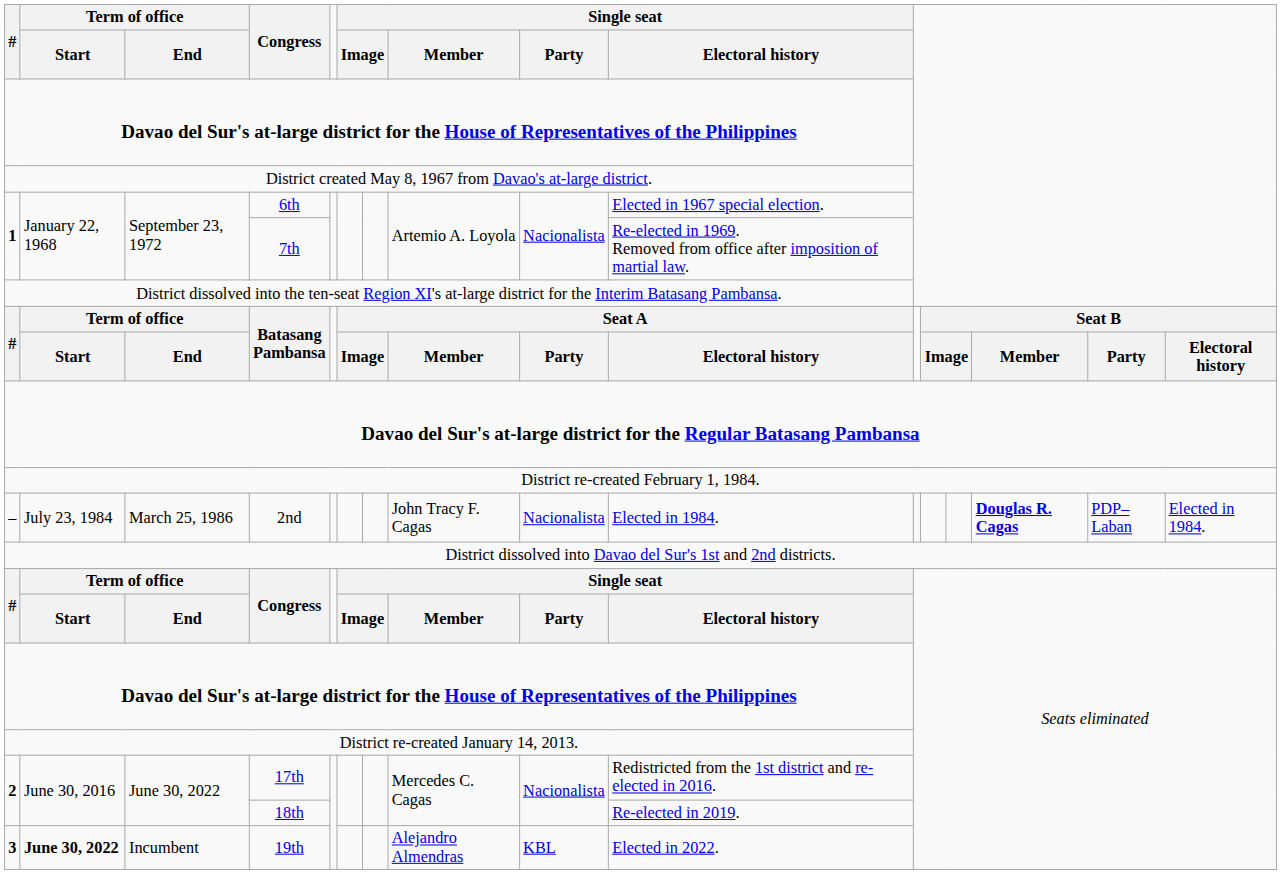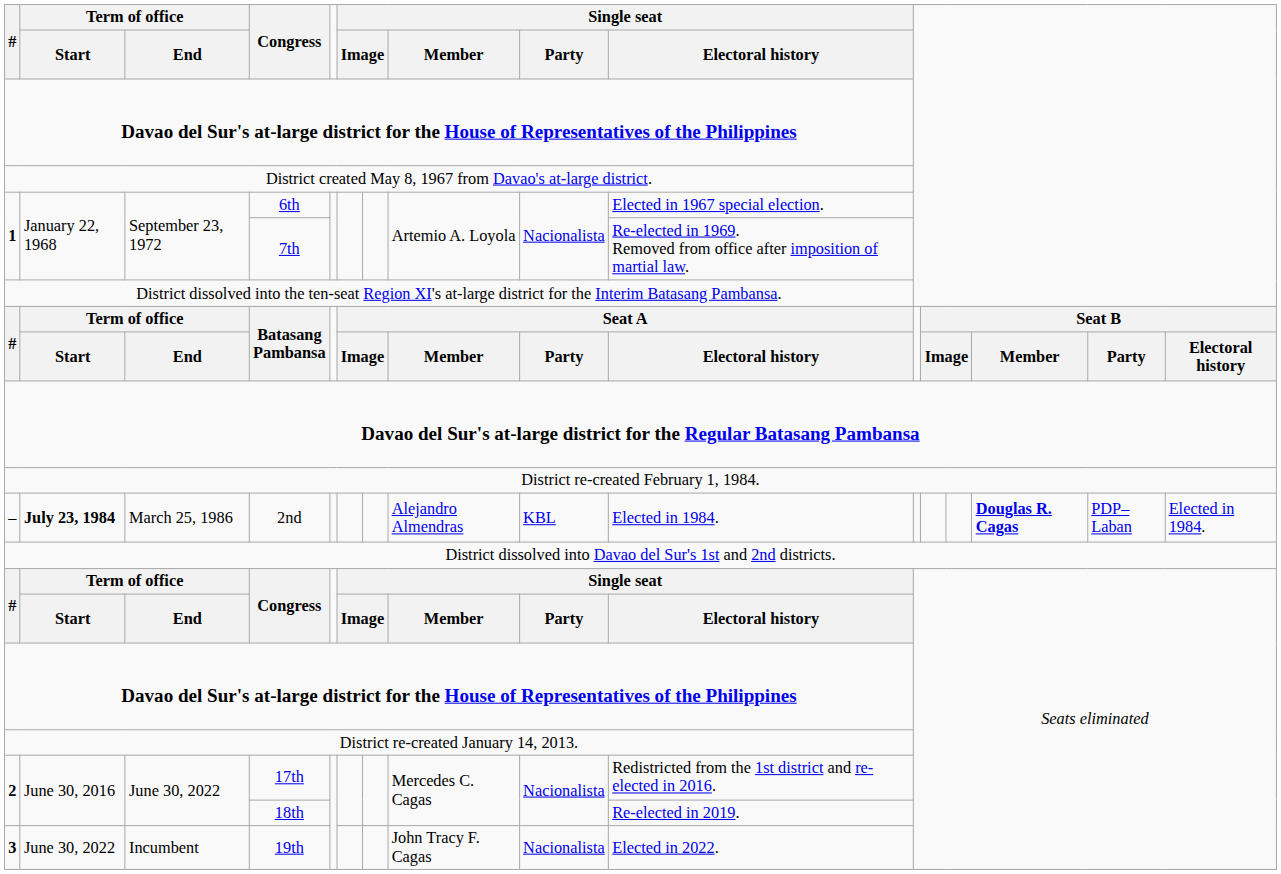(68, 517) normal -> (70, 517) bold
(436, 517) John Tracy F. Cagas -> (427, 517) Alejandro Almendras
(564, 517) Nacionalista -> (539, 517) KBL
(71, 847) bold -> (70, 847) normal
(427, 847) Alejandro Almendras -> (436, 847) John Tracy F. Cagas
(539, 847) KBL -> (564, 847) Nacionalista
